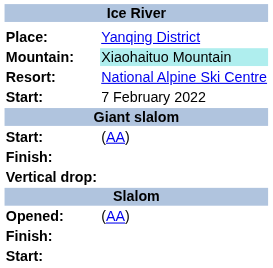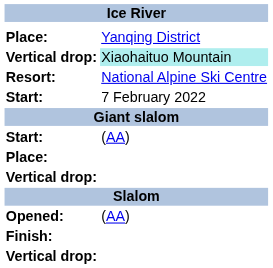(40, 57) Mountain: -> (51, 57) Vertical drop:
(29, 157) Finish: -> (27, 157) Place:
(24, 257) Start: -> (51, 257) Vertical drop:
